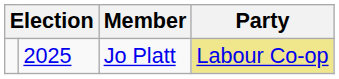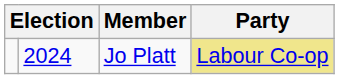(47, 55) 2025 -> (47, 55) 2024
